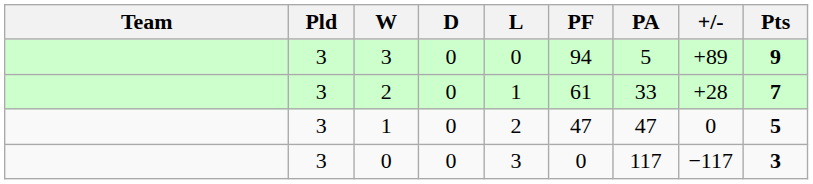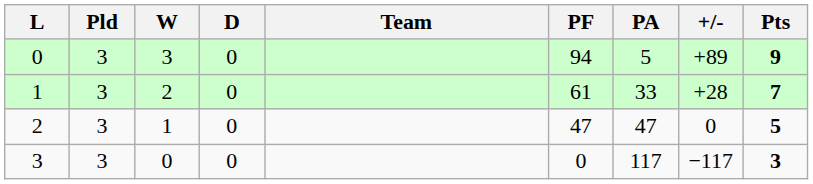columns swapped: (147, 21) <-> (516, 21)
